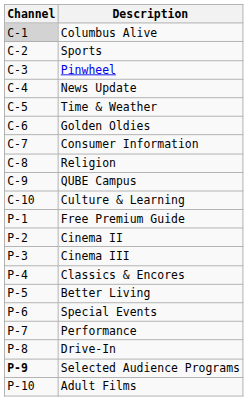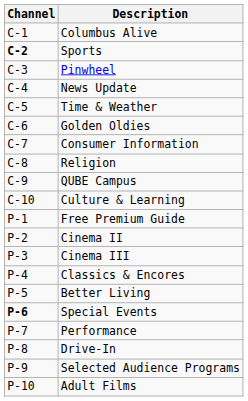(17, 32) lightgrey background -> (17, 32) no background
(17, 51) normal -> (17, 51) bold
(17, 312) normal -> (17, 312) bold
(17, 368) bold -> (17, 368) normal
